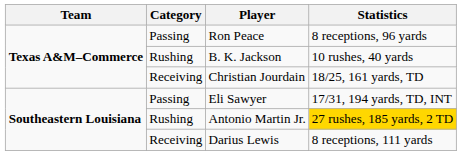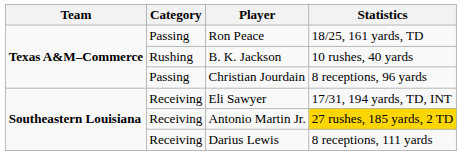(369, 35) 8 receptions, 96 yards -> (368, 35) 18/25, 161 yards, TD
(176, 77) Receiving -> (169, 77) Passing
(368, 77) 18/25, 161 yards, TD -> (369, 77) 8 receptions, 96 yards
(169, 98) Passing -> (176, 98) Receiving
(171, 119) Rushing -> (176, 119) Receiving
